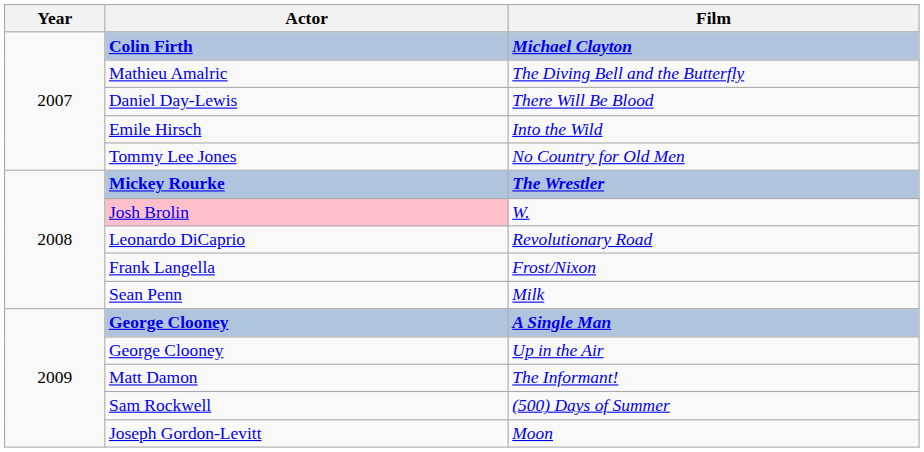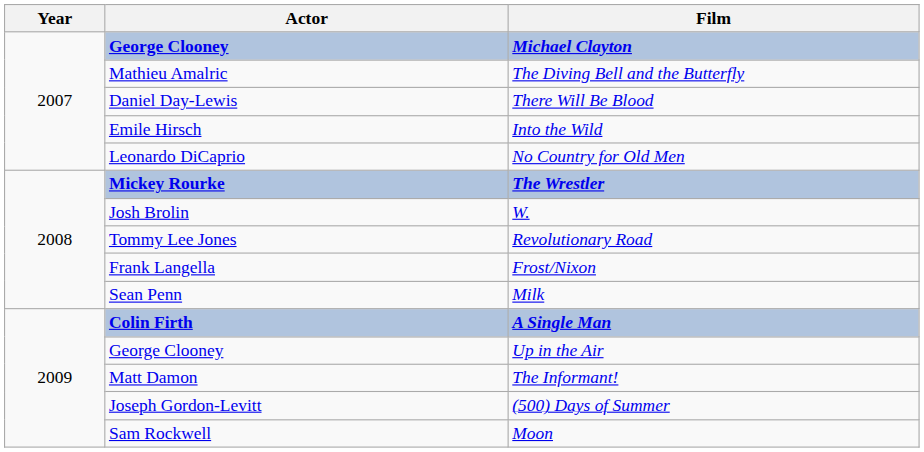(151, 45) Colin Firth -> (169, 45) George Clooney
(173, 156) Tommy Lee Jones -> (177, 156) Leonardo DiCaprio
(149, 211) pink background -> (149, 211) no background
(177, 239) Leonardo DiCaprio -> (173, 239) Tommy Lee Jones
(169, 322) George Clooney -> (151, 322) Colin Firth
(160, 405) Sam Rockwell -> (185, 405) Joseph Gordon-Levitt
(185, 433) Joseph Gordon-Levitt -> (160, 433) Sam Rockwell
